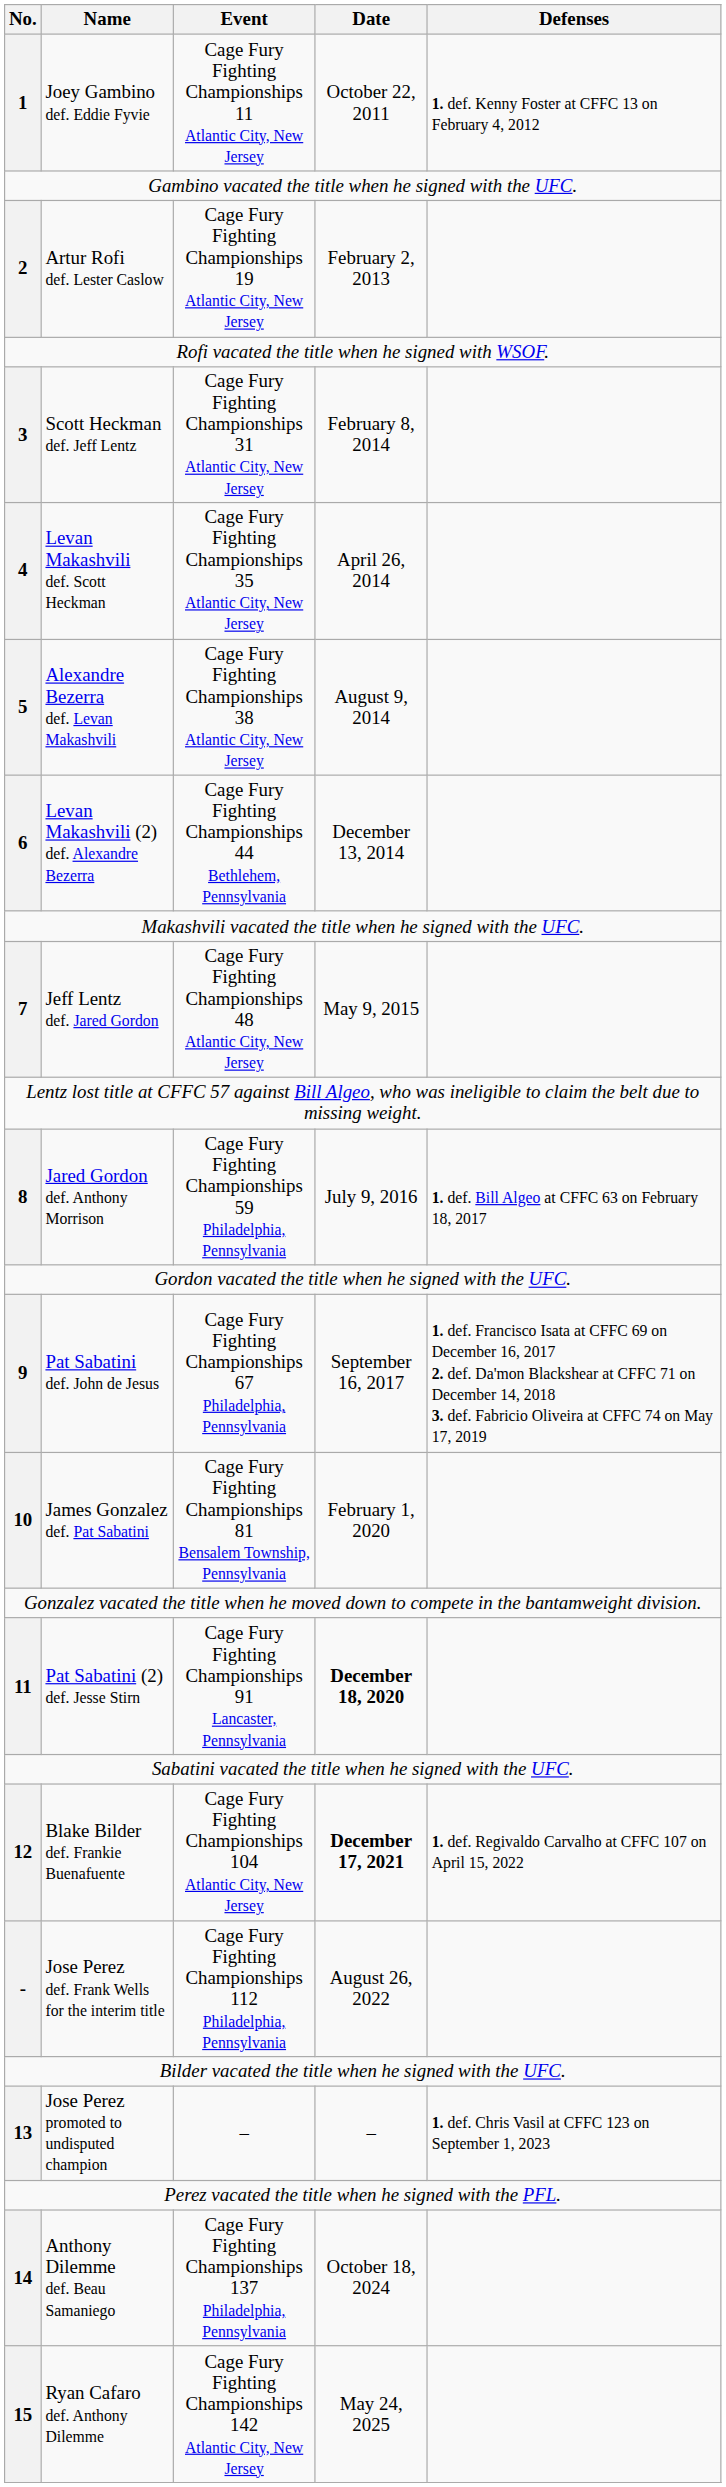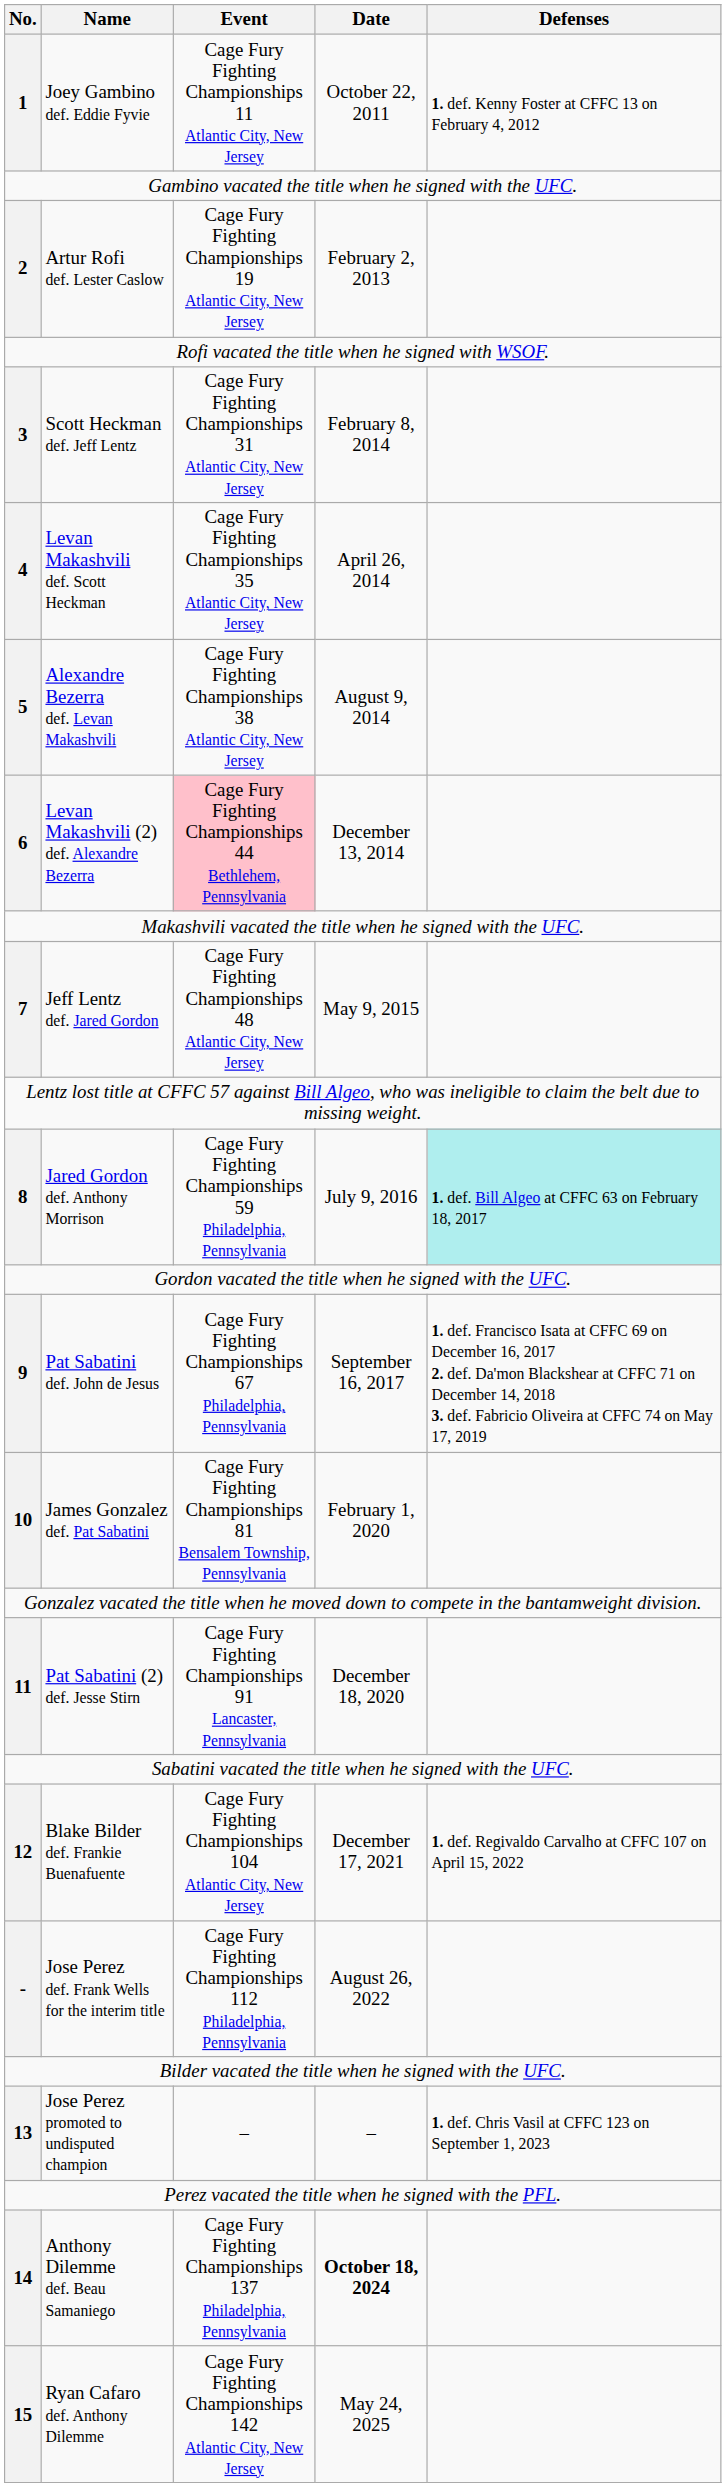(244, 843) no background -> (244, 843) pink background
(565, 1208) no background -> (565, 1208) paleturquoise background
(371, 1686) bold -> (371, 1686) normal
(371, 1852) bold -> (371, 1852) normal
(371, 2277) normal -> (371, 2277) bold
